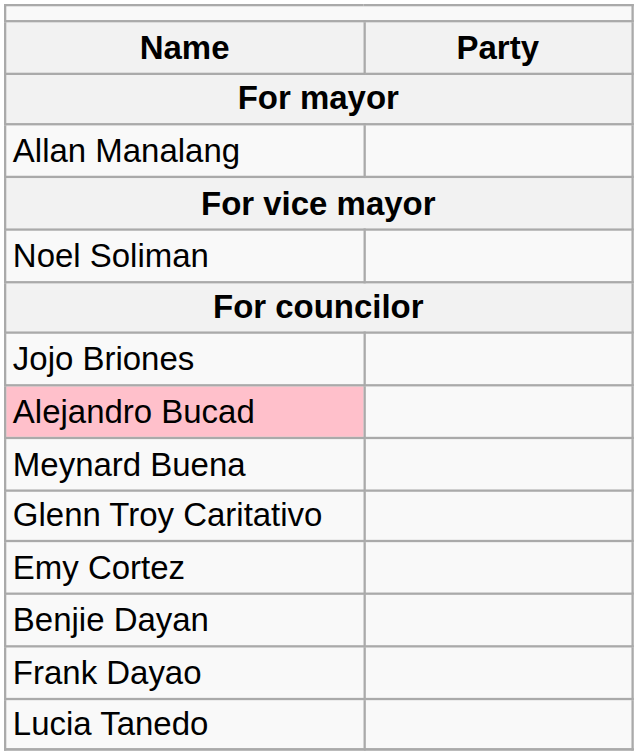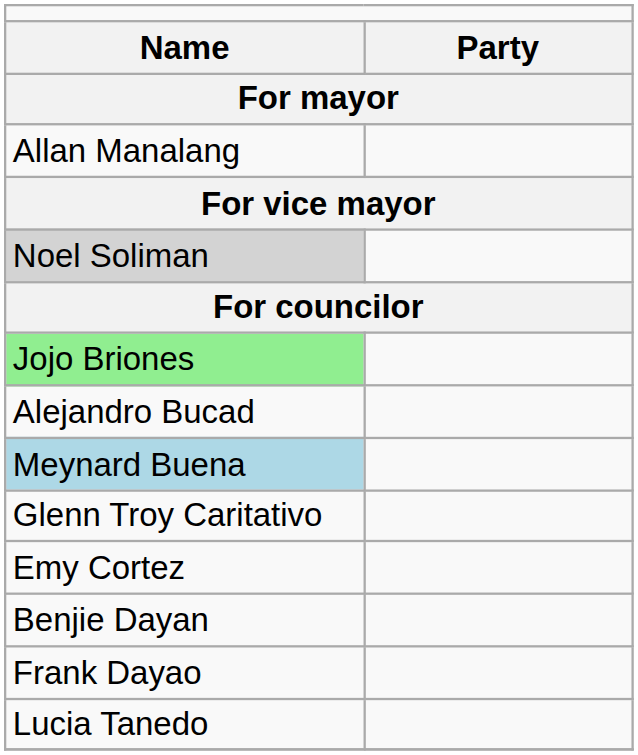(111, 255) no background -> (111, 255) lightgrey background
(104, 360) no background -> (104, 360) lightgreen background
(134, 412) pink background -> (134, 412) no background
(129, 464) no background -> (129, 464) lightblue background
